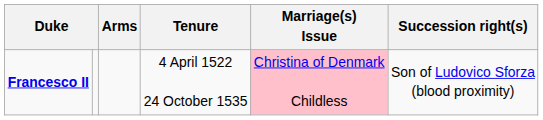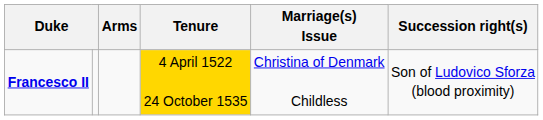(196, 82) no background -> (196, 82) gold background
(319, 82) pink background -> (319, 82) no background
